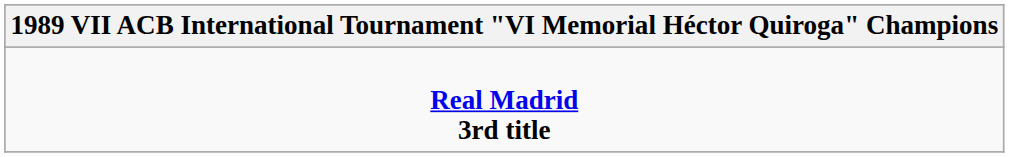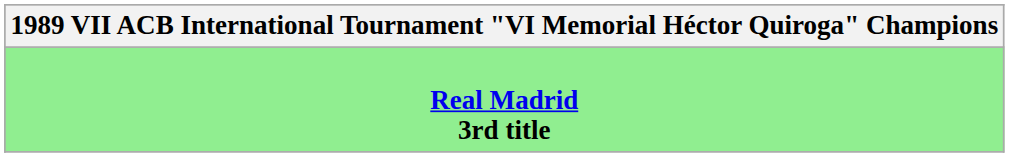(504, 114) no background -> (504, 114) lightgreen background
